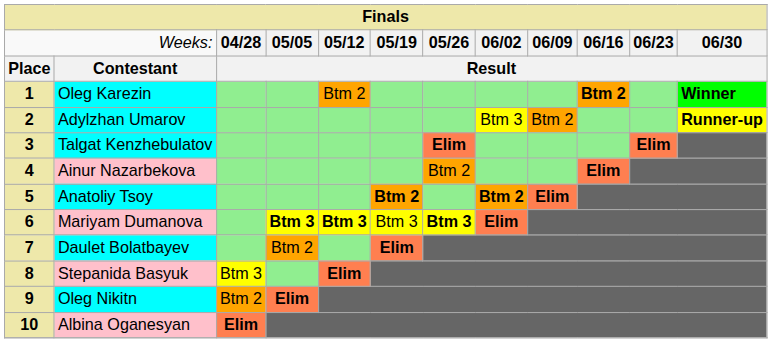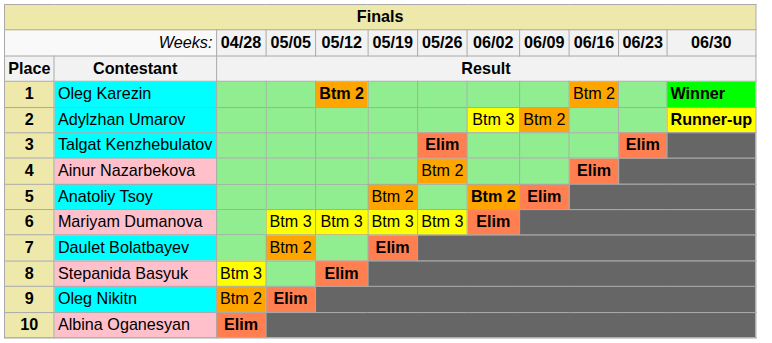(344, 94) normal -> (342, 94) bold
(603, 94) bold -> (594, 94) normal
(397, 196) bold -> (393, 196) normal
(292, 222) bold -> (291, 222) normal
(344, 222) bold -> (342, 222) normal
(449, 222) bold -> (442, 222) normal
